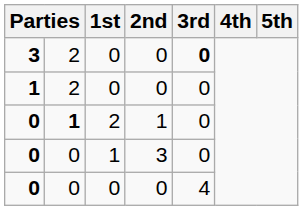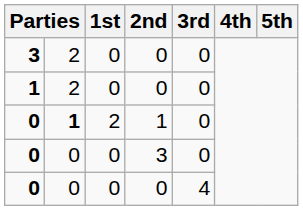(204, 54) bold -> (204, 54) normal
(114, 155) 1 -> (114, 155) 0
